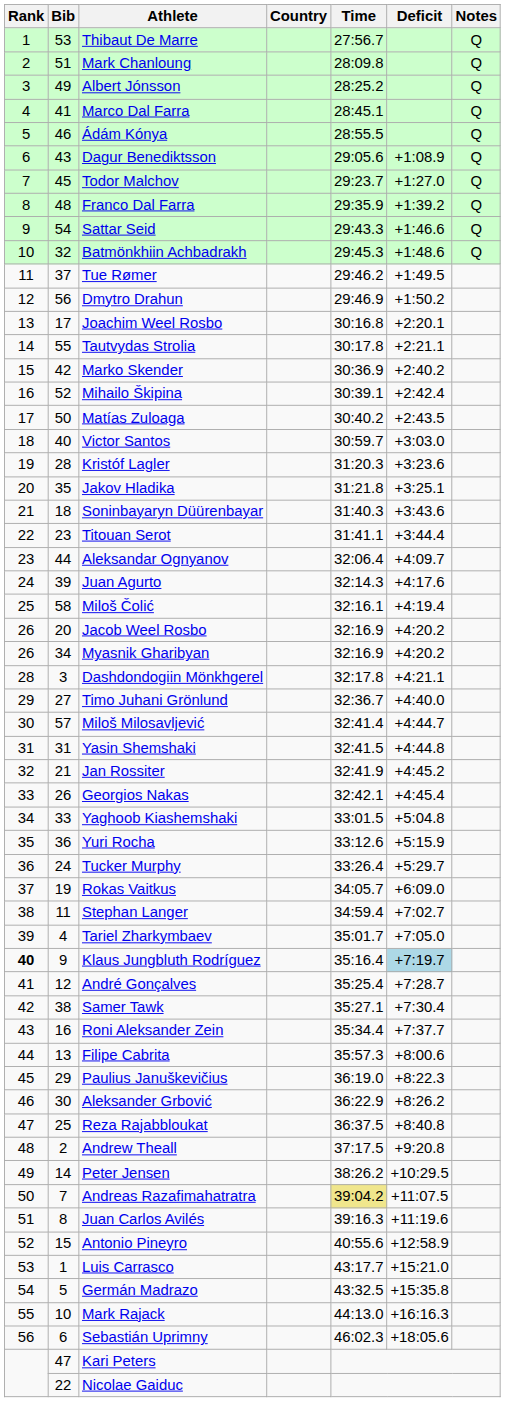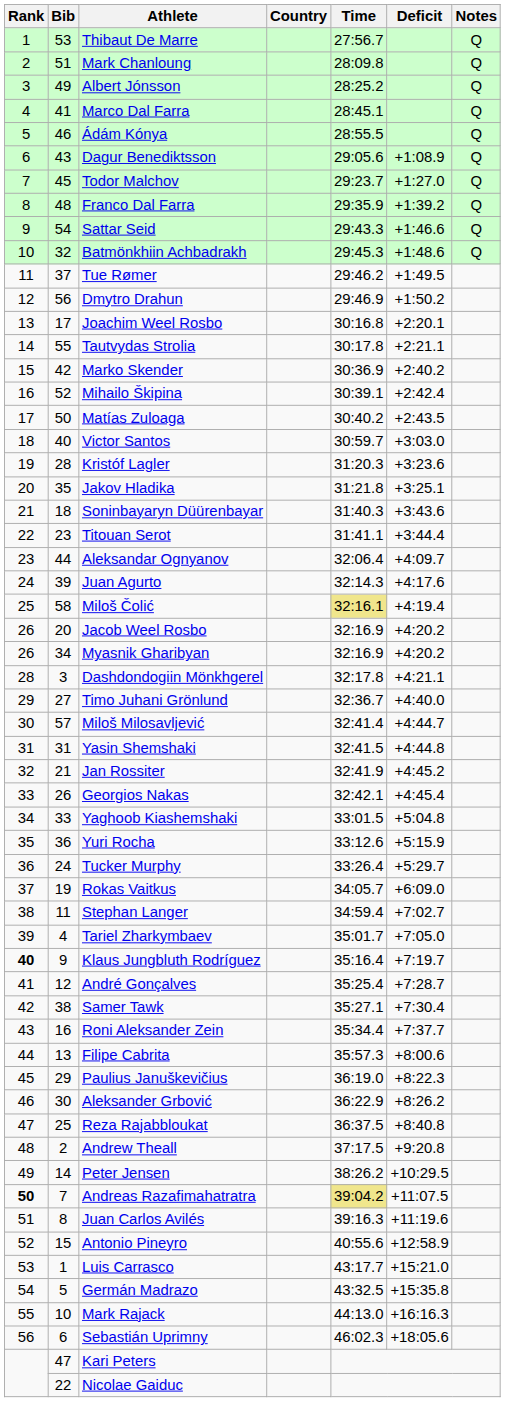(359, 606) no background -> (359, 606) khaki background
(420, 960) lightblue background -> (420, 960) no background
(26, 1196) normal -> (26, 1196) bold
